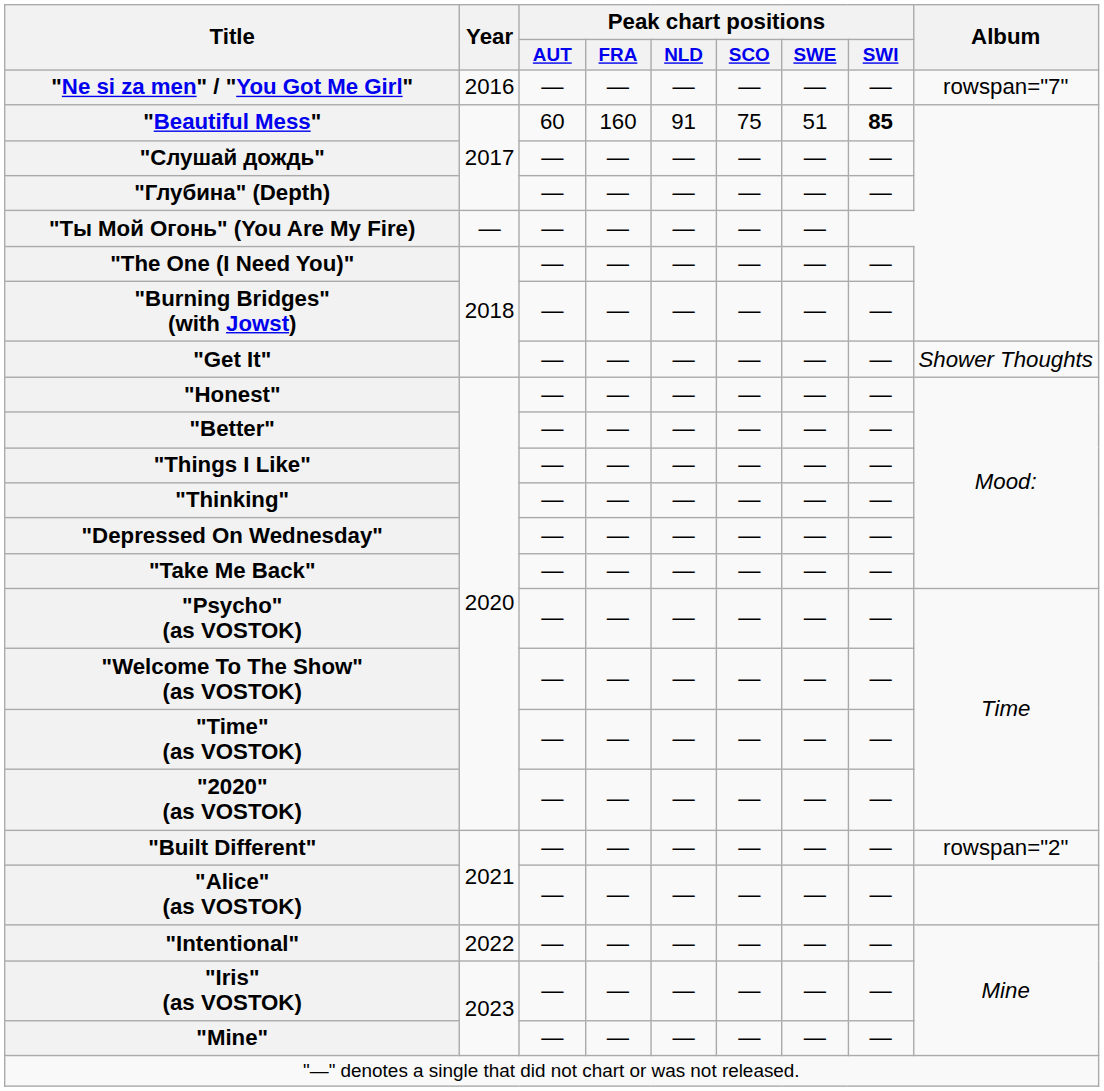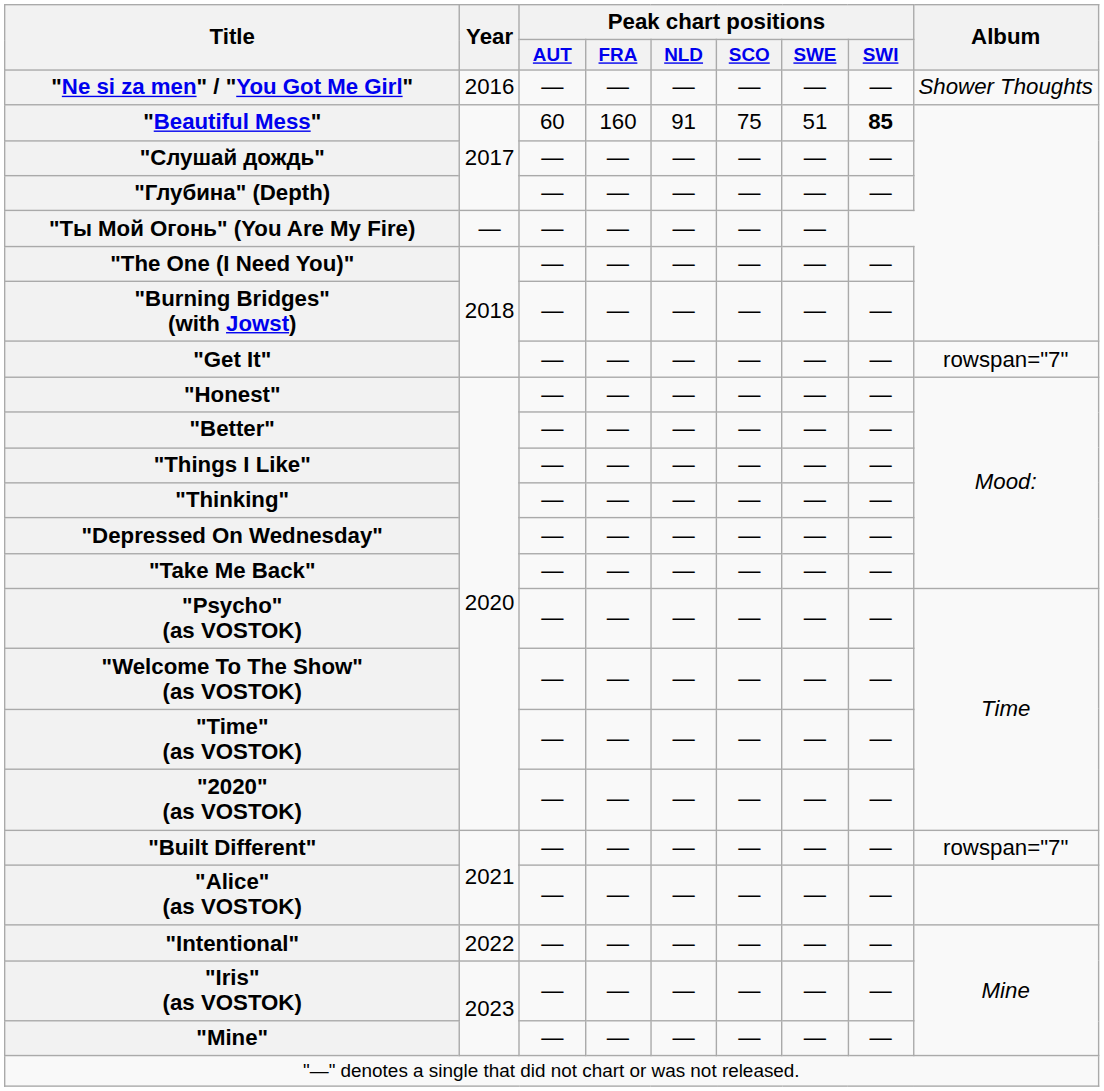(1006, 87) rowspan="7" -> (1006, 87) Shower Thoughts
(1006, 359) Shower Thoughts -> (1006, 359) rowspan="7"
(1006, 847) rowspan="2" -> (1006, 847) rowspan="7"
